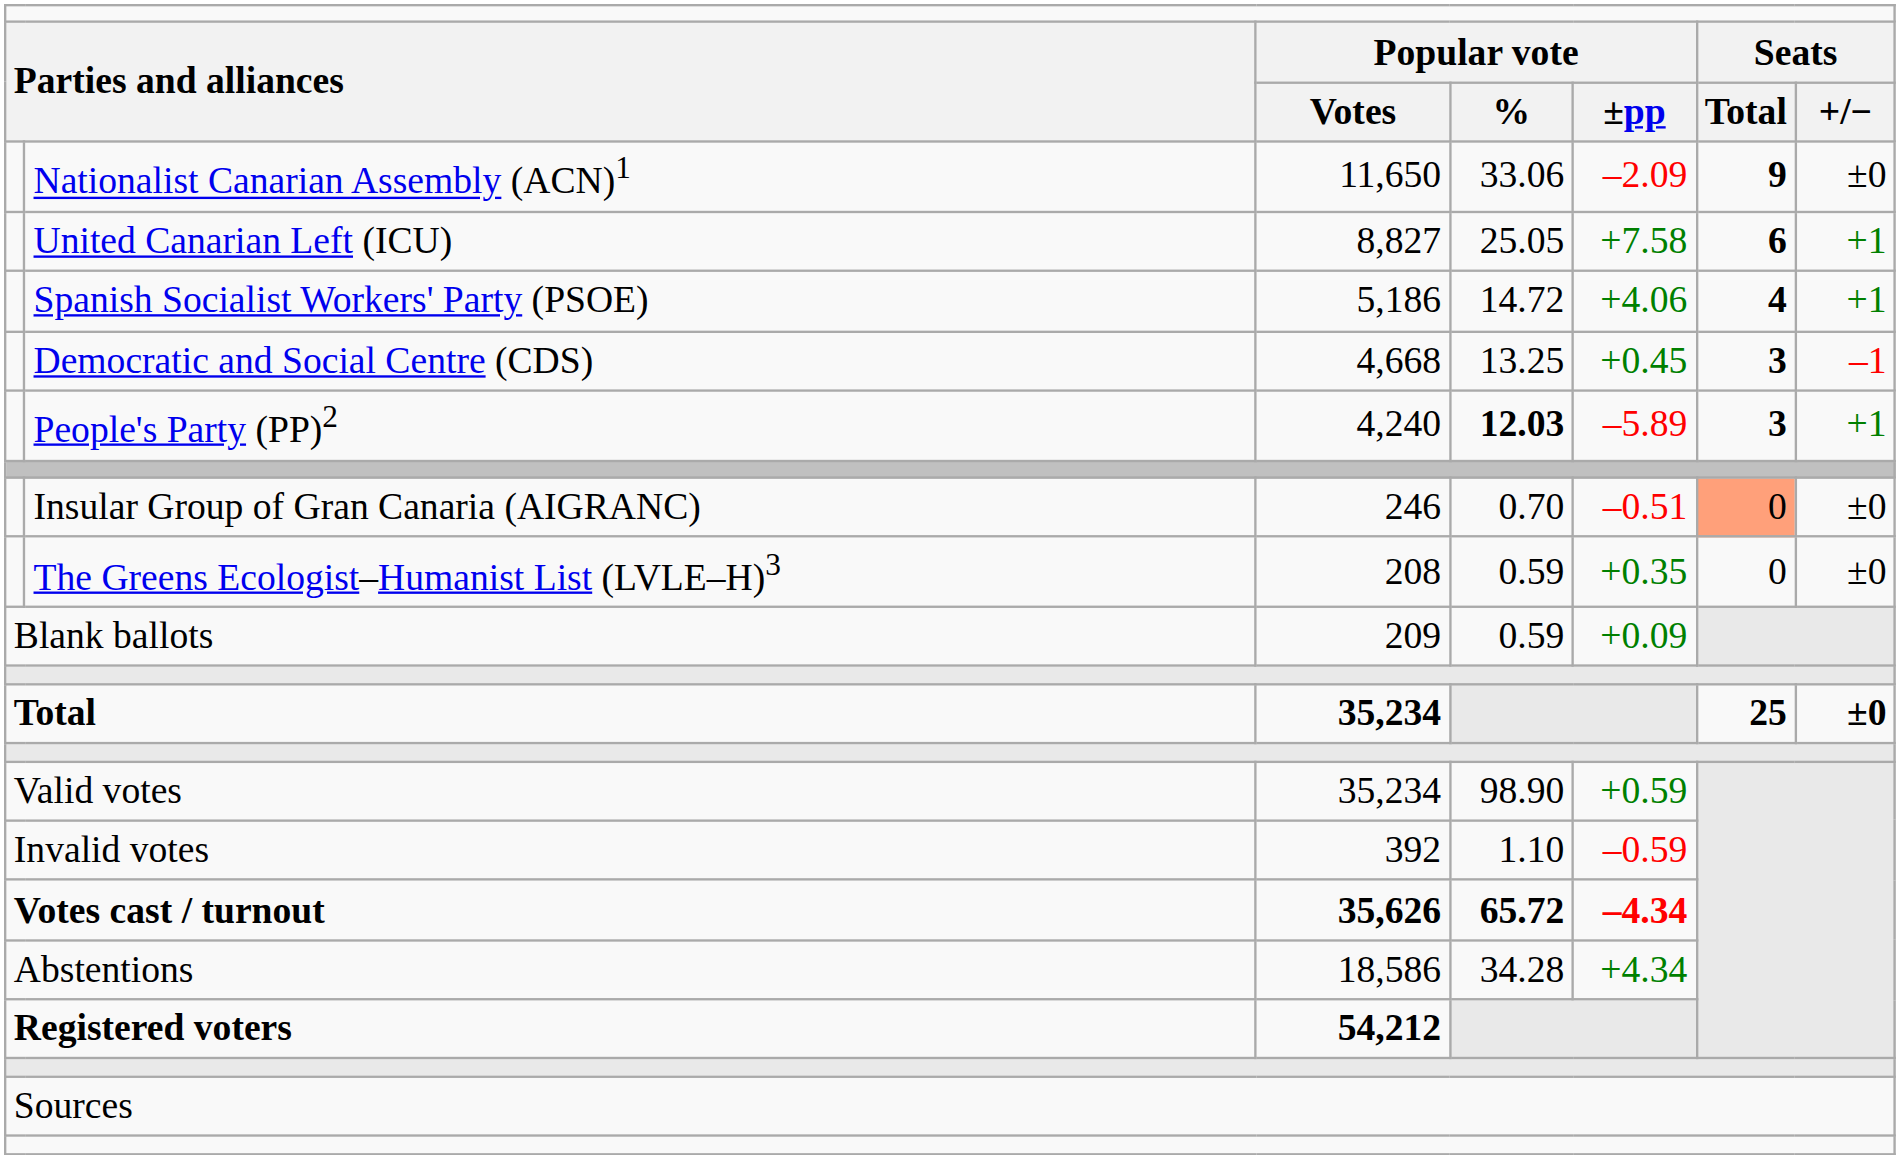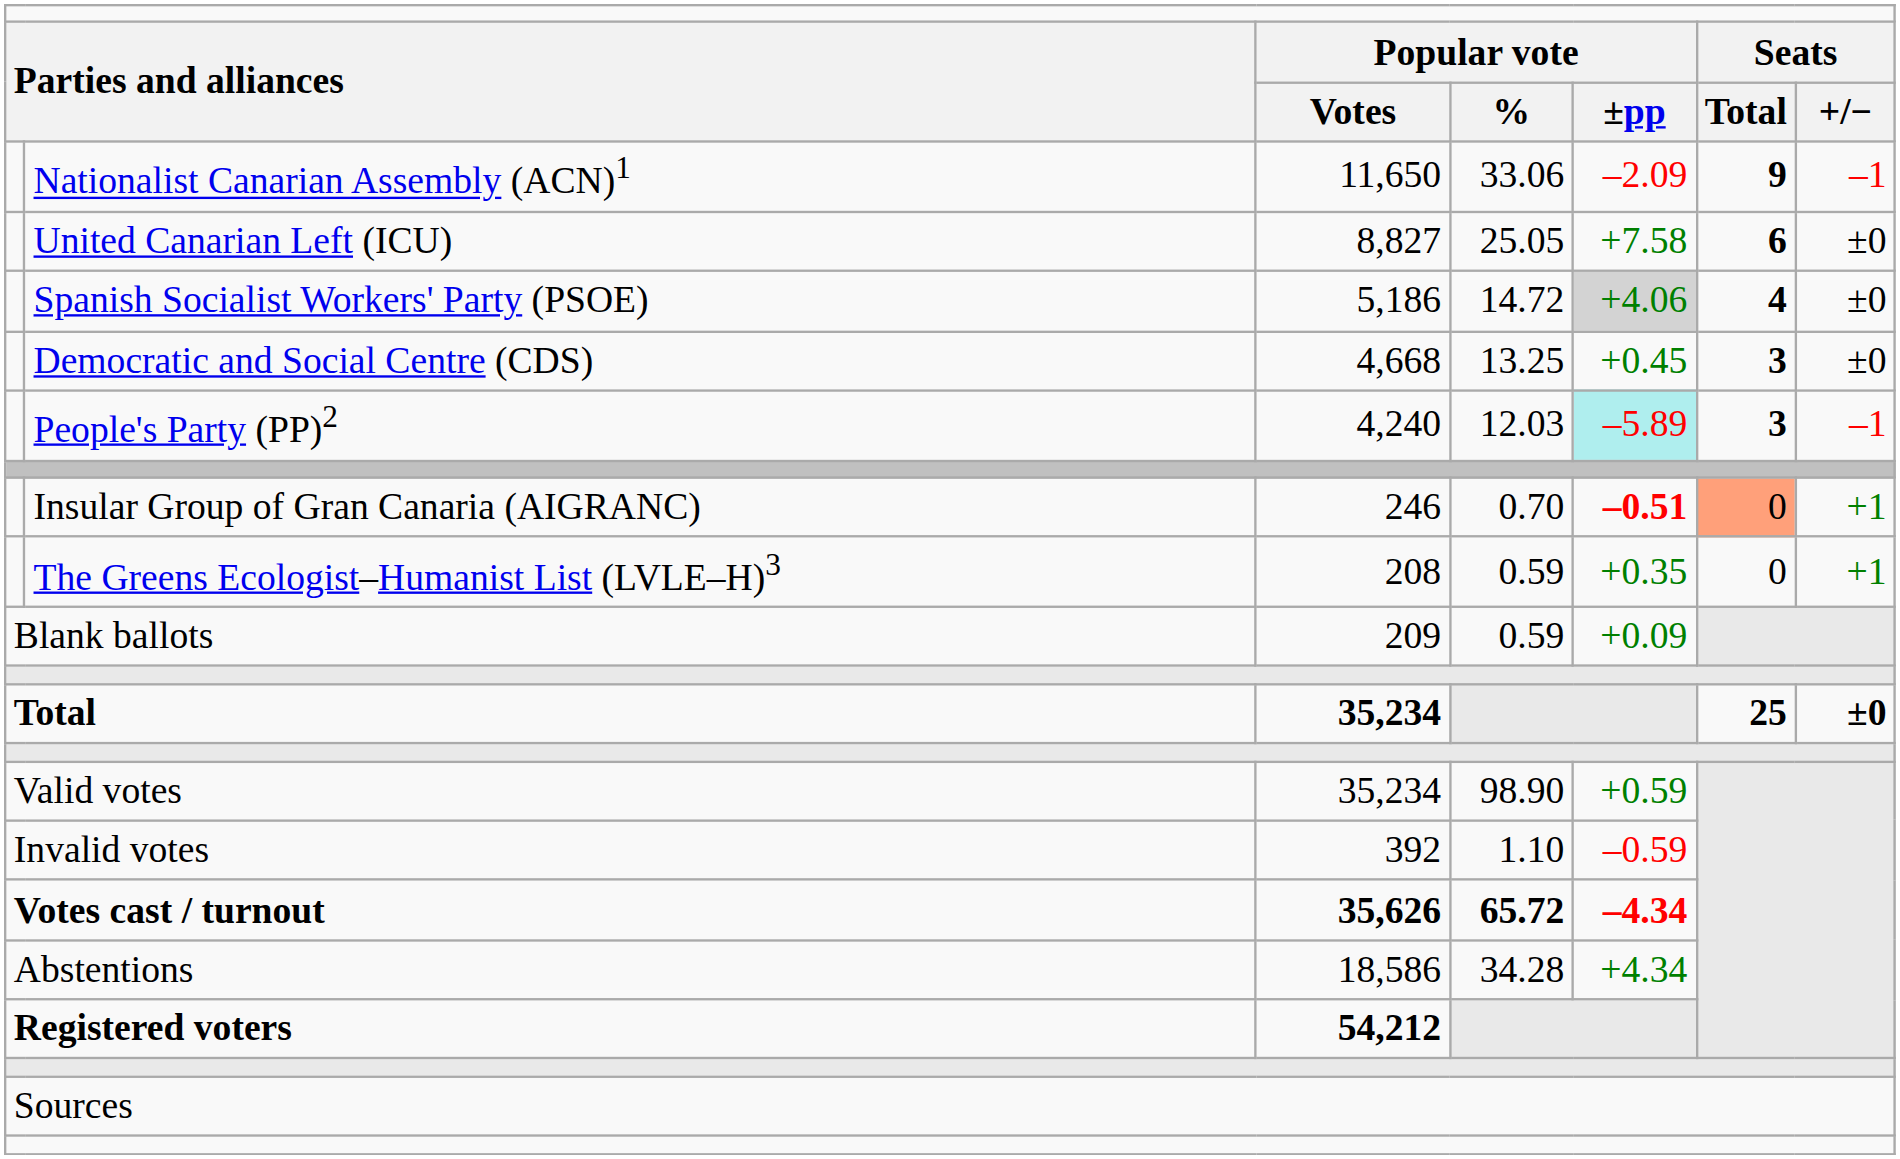(1867, 175) ±0 -> (1868, 175) –1
(1866, 240) +1 -> (1867, 240) ±0
(1644, 300) no background -> (1644, 300) lightgrey background
(1866, 300) +1 -> (1867, 300) ±0
(1868, 359) –1 -> (1867, 359) ±0
(1522, 424) bold -> (1522, 424) normal
(1645, 424) no background -> (1645, 424) paleturquoise background
(1866, 424) +1 -> (1868, 424) –1
(1645, 506) normal -> (1645, 506) bold
(1867, 506) ±0 -> (1866, 506) +1
(1867, 571) ±0 -> (1866, 571) +1
